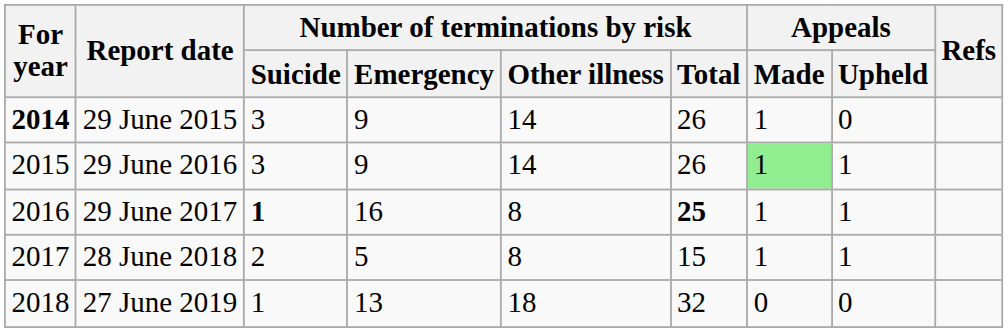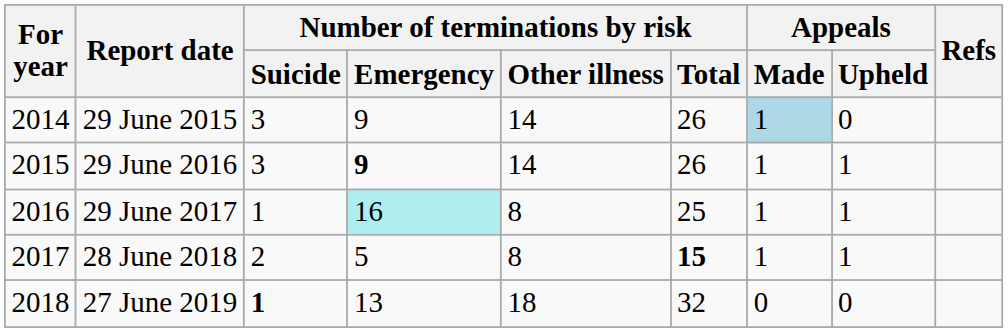(41, 119) bold -> (41, 119) normal
(761, 119) no background -> (761, 119) lightblue background
(361, 165) normal -> (361, 165) bold
(761, 165) lightgreen background -> (761, 165) no background
(258, 211) bold -> (258, 211) normal
(369, 211) no background -> (369, 211) paleturquoise background
(692, 211) bold -> (692, 211) normal
(692, 257) normal -> (692, 257) bold
(258, 303) normal -> (258, 303) bold
